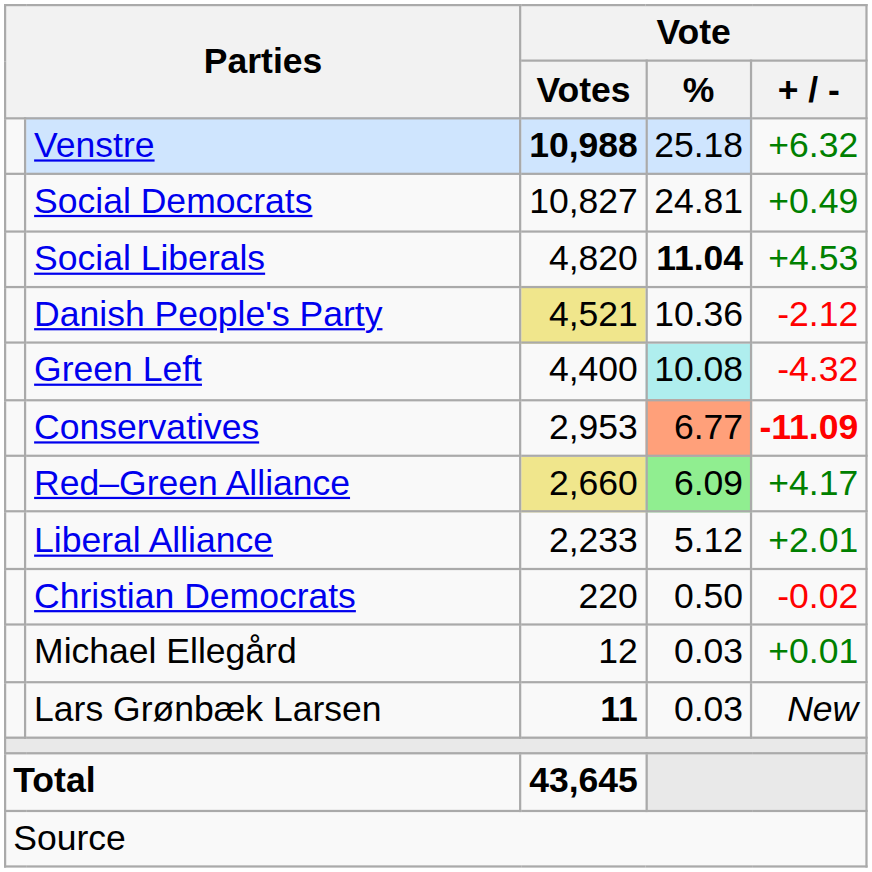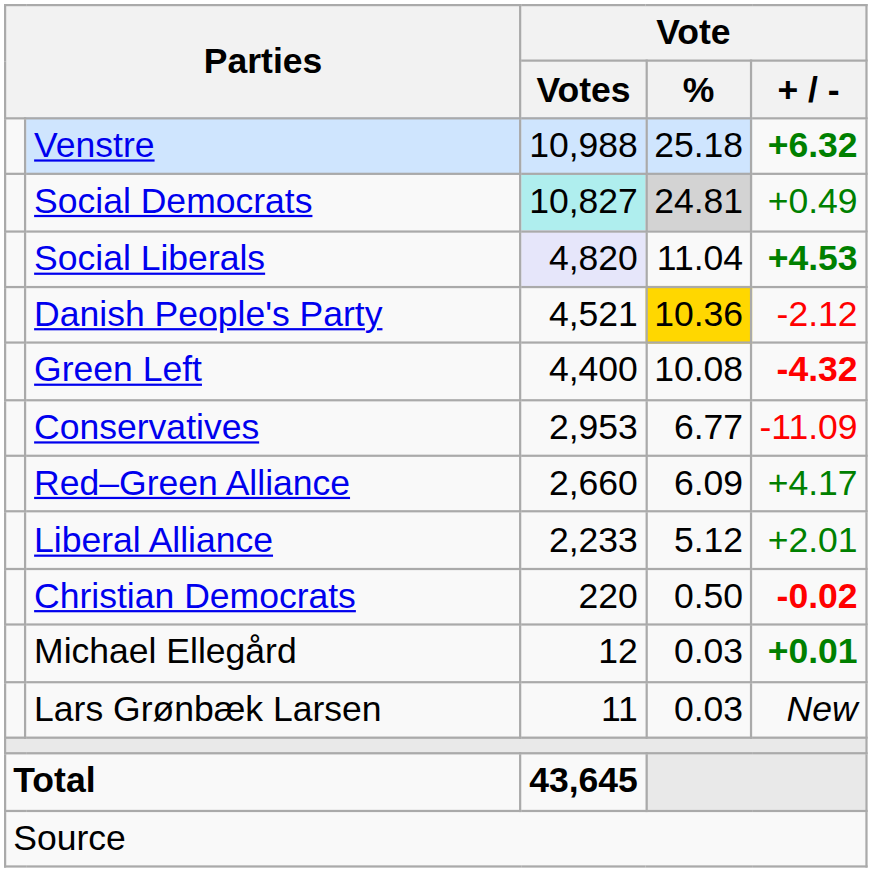(583, 145) bold -> (583, 145) normal
(813, 145) normal -> (813, 145) bold
(583, 201) no background -> (583, 201) paleturquoise background
(699, 201) no background -> (699, 201) lightgrey background
(593, 257) no background -> (593, 257) lavender background
(700, 257) bold -> (700, 257) normal
(813, 257) normal -> (813, 257) bold
(593, 314) khaki background -> (593, 314) no background
(699, 314) no background -> (699, 314) gold background
(699, 370) paleturquoise background -> (699, 370) no background
(818, 370) normal -> (817, 370) bold
(709, 426) lightsalmon background -> (709, 426) no background
(809, 426) bold -> (809, 426) normal
(593, 483) khaki background -> (593, 483) no background
(709, 483) lightgreen background -> (709, 483) no background
(818, 595) normal -> (817, 595) bold
(813, 652) normal -> (813, 652) bold
(619, 708) bold -> (619, 708) normal
